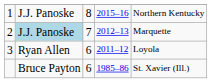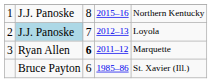(152, 31) Marquette -> (146, 31) Loyola
(89, 50) normal -> (89, 50) bold
(146, 50) Loyola -> (152, 50) Marquette
